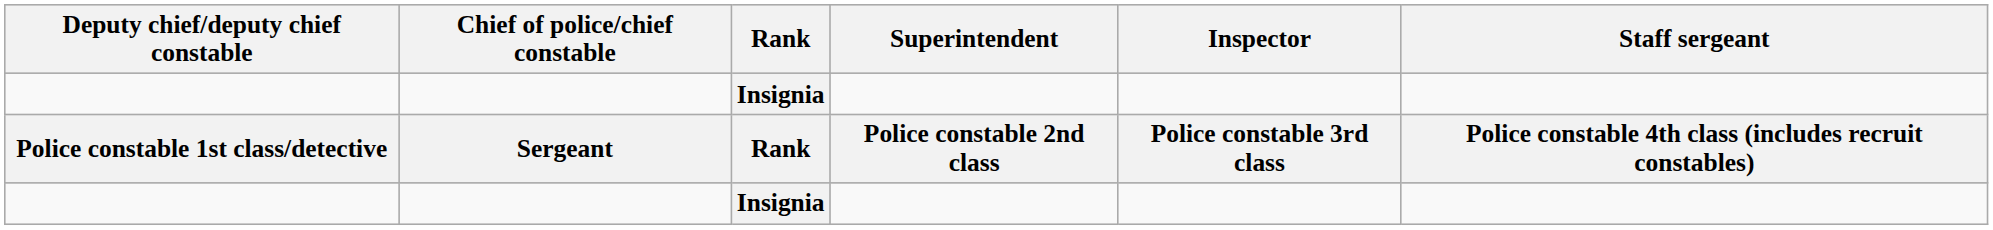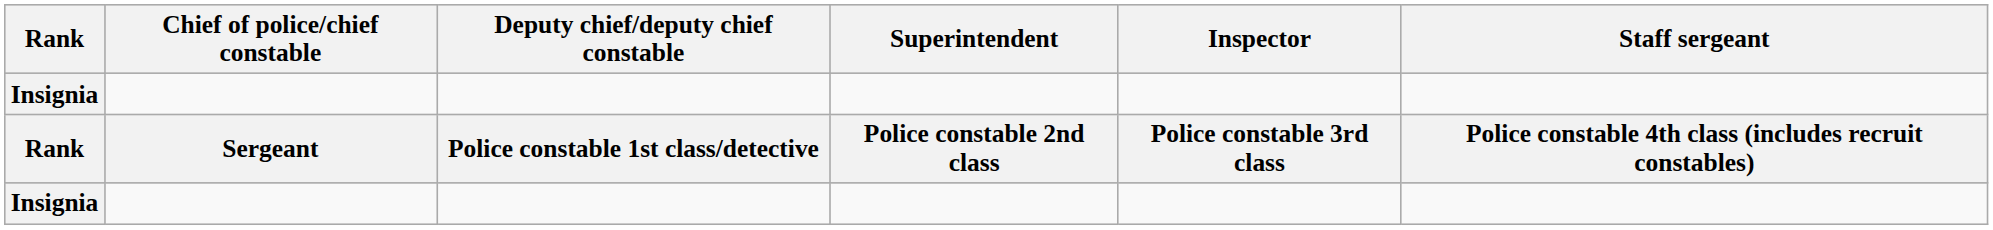columns swapped: (781, 38) <-> (202, 38)
